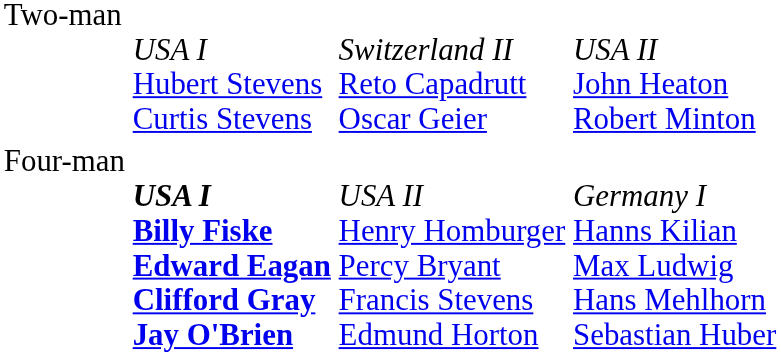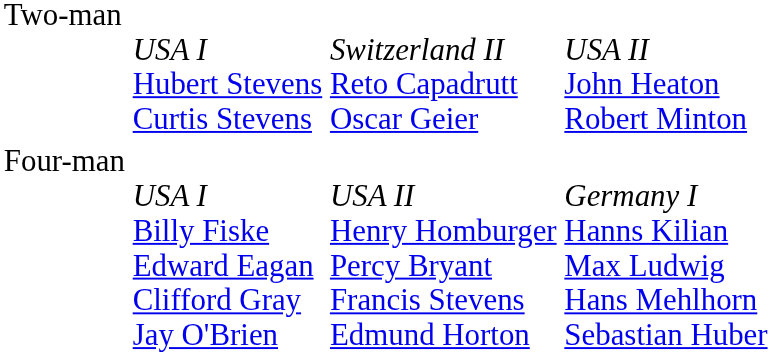(232, 265) bold -> (223, 265) normal
